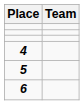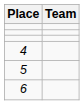(23, 50) bold -> (23, 50) normal
(23, 70) bold -> (23, 70) normal
(23, 89) bold -> (23, 89) normal
